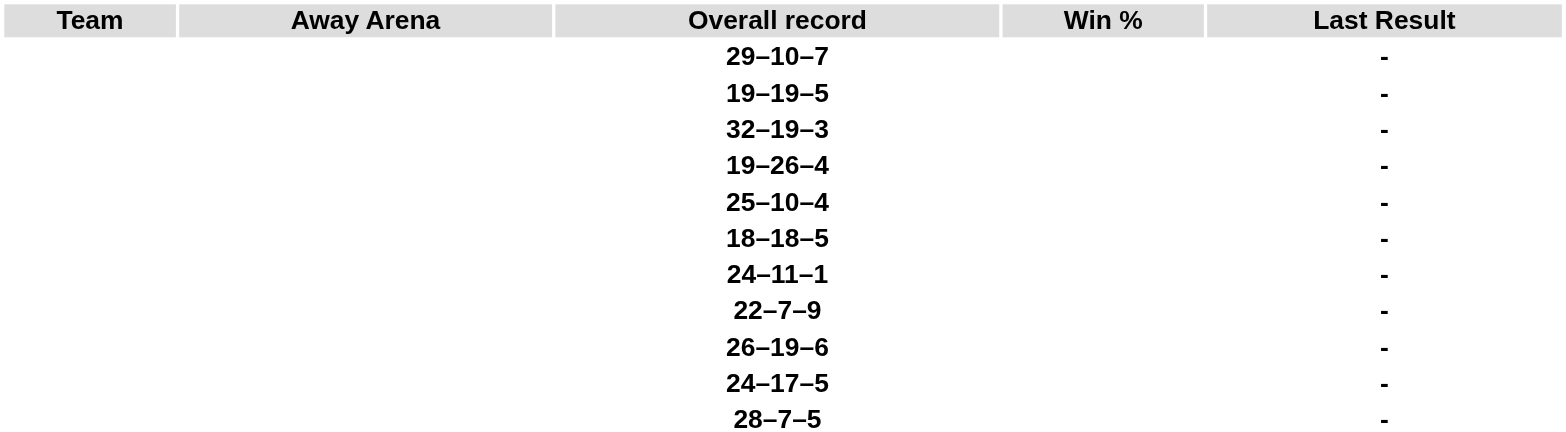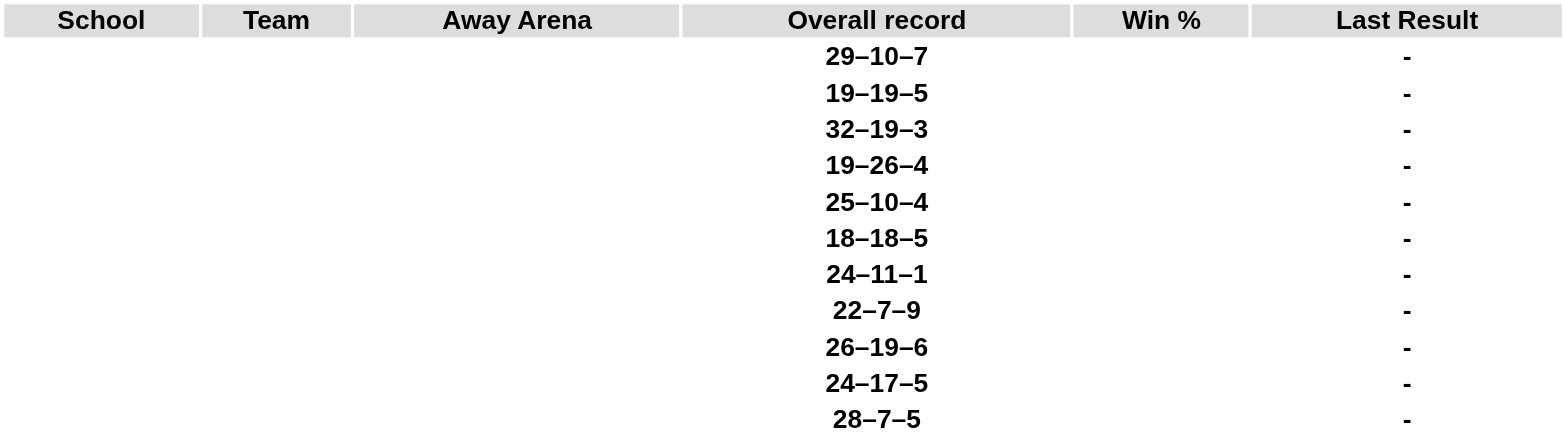+ column: (101, 20)
